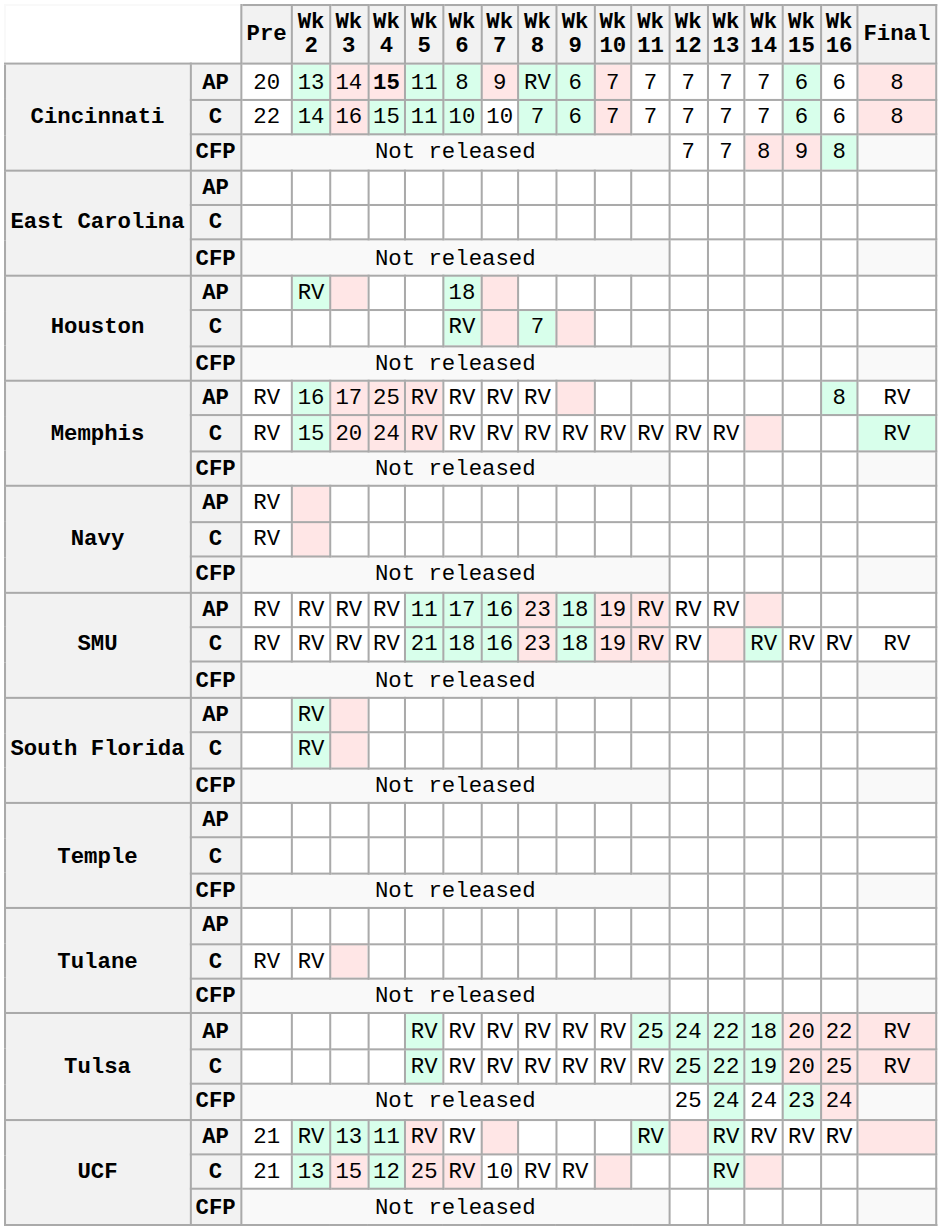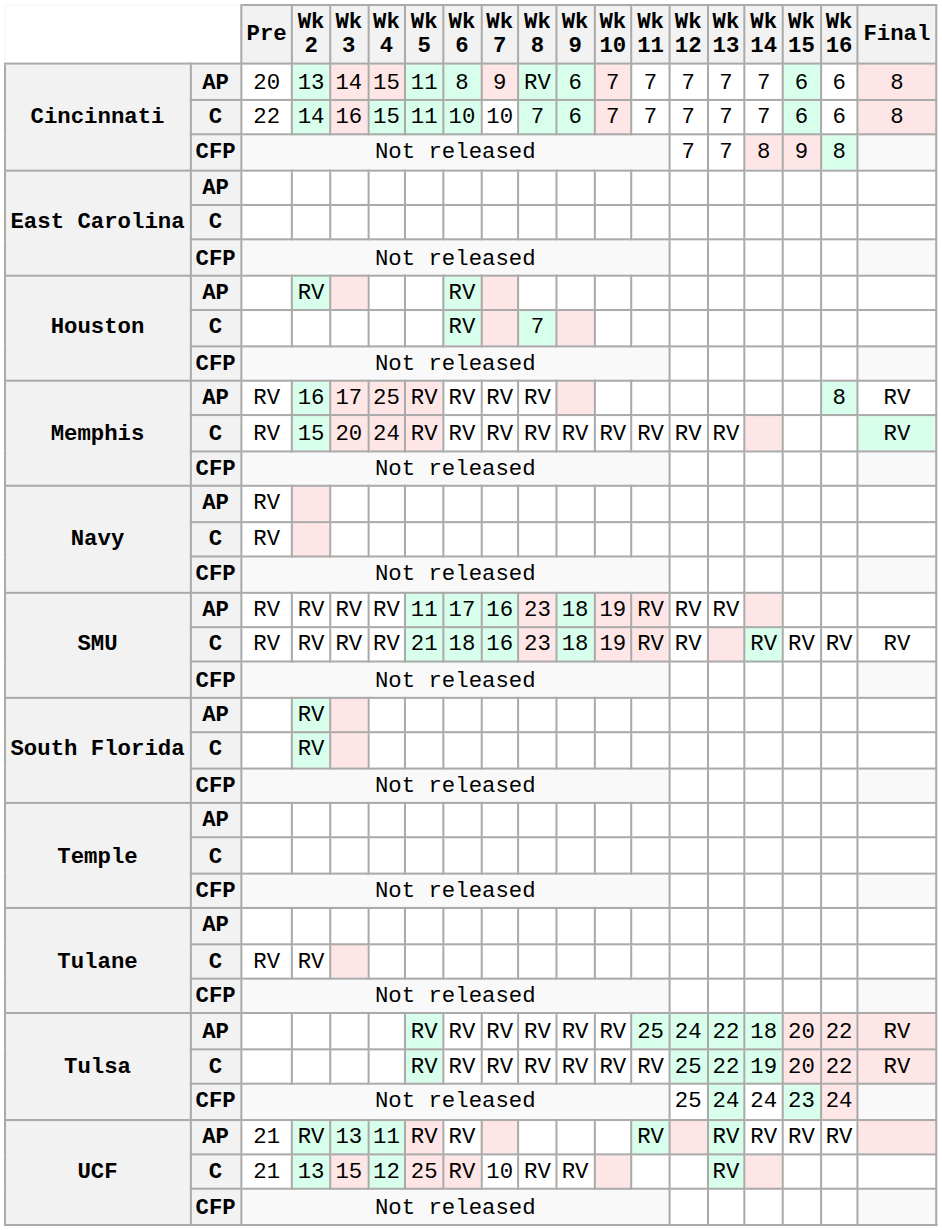(387, 82) bold -> (387, 82) normal
(462, 293) 18 -> (462, 293) RV
(839, 1067) 25 -> (839, 1067) 22
